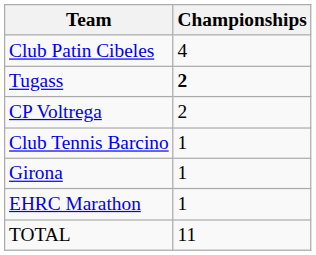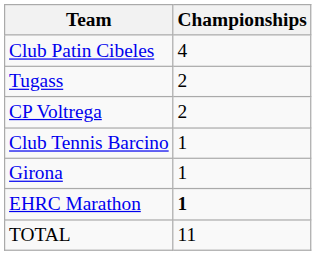(182, 81) bold -> (182, 81) normal
(182, 204) normal -> (182, 204) bold
